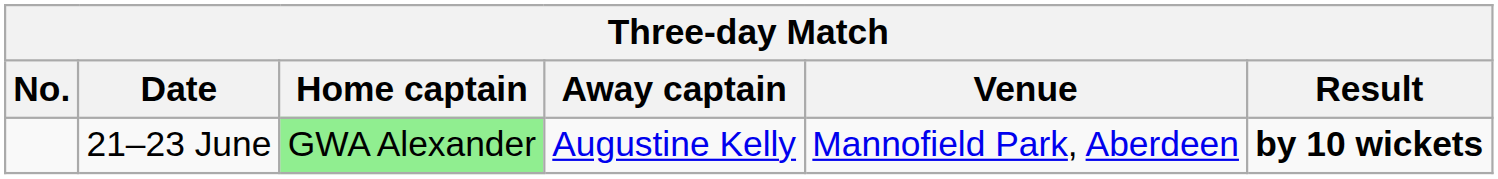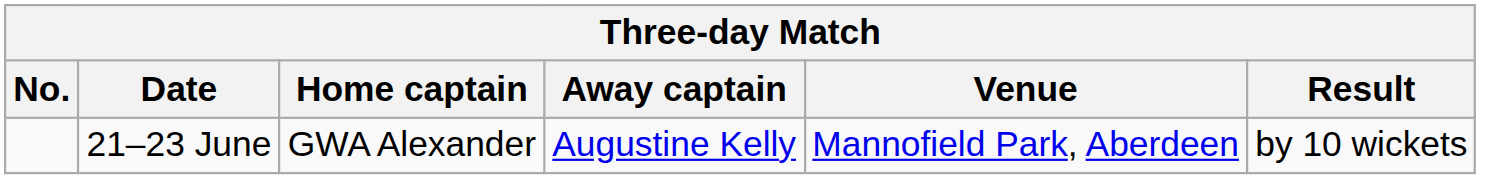(412, 144) lightgreen background -> (412, 144) no background
(1369, 144) bold -> (1361, 144) normal
